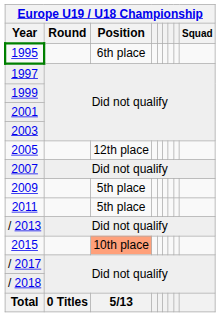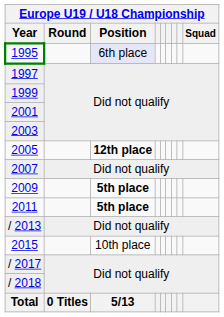(121, 53) no background -> (123, 53) lavender background
(121, 150) normal -> (123, 150) bold
(121, 188) normal -> (123, 188) bold
(121, 207) normal -> (123, 207) bold
(121, 245) lightsalmon background -> (123, 245) no background
